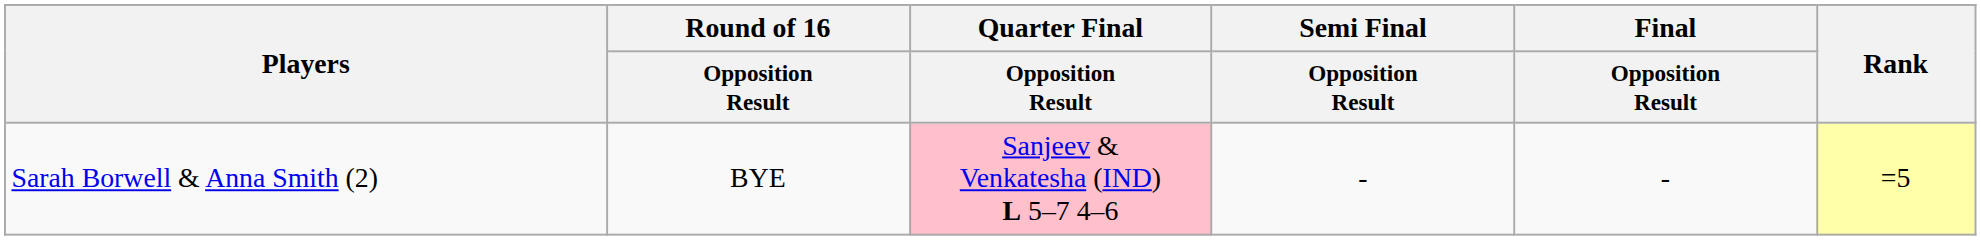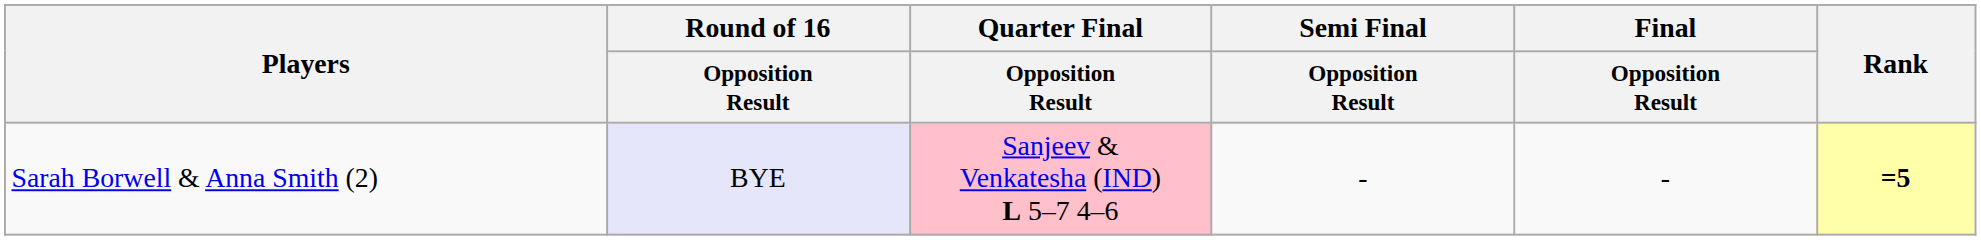(758, 178) no background -> (758, 178) lavender background
(1896, 178) normal -> (1896, 178) bold
